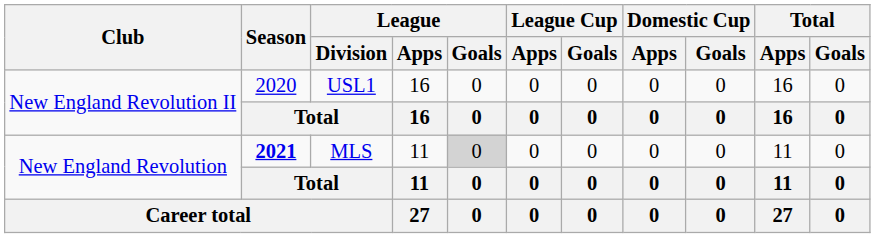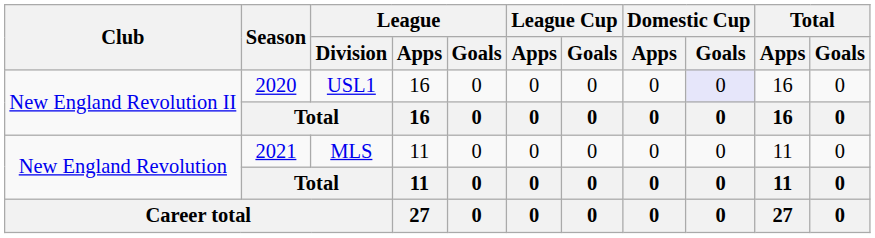(721, 85) no background -> (721, 85) lavender background
(276, 150) bold -> (276, 150) normal
(477, 150) lightgrey background -> (477, 150) no background
